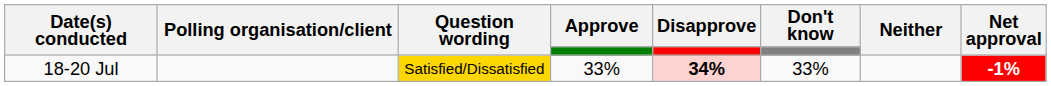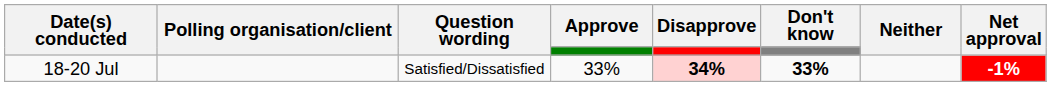(474, 69) gold background -> (474, 69) no background
(810, 68) normal -> (810, 68) bold
